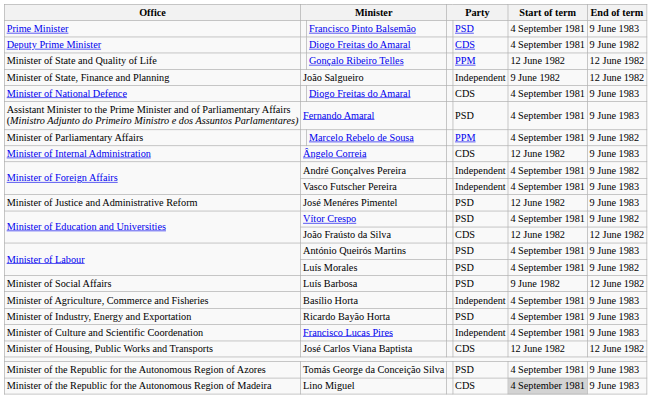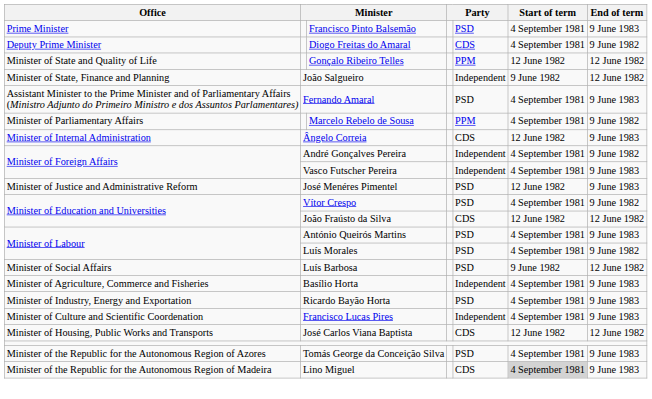- row: (67, 93)
